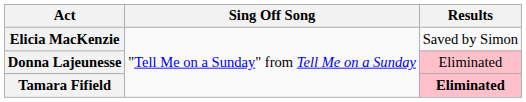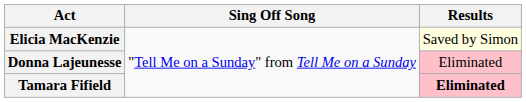(470, 39) no background -> (470, 39) lightyellow background
